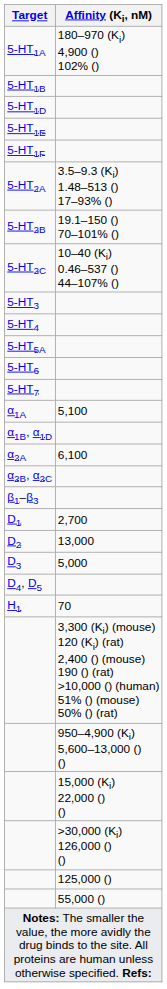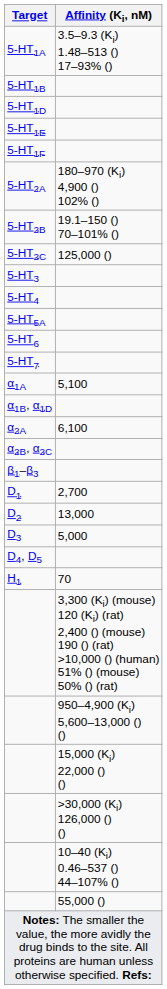(91, 51) 180–970 (Ki) 4,900 () 102% () -> (88, 51) 3.5–9.3 (Ki) 1.48–513 () 17–93% ()
(88, 186) 3.5–9.3 (Ki) 1.48–513 () 17–93% () -> (91, 186) 180–970 (Ki) 4,900 () 102% ()
(88, 268) 10–40 (Ki) 0.46–537 () 44–107% () -> (85, 254) 125,000 ()
(85, 879) 125,000 () -> (88, 867) 10–40 (Ki) 0.46–537 () 44–107% ()
